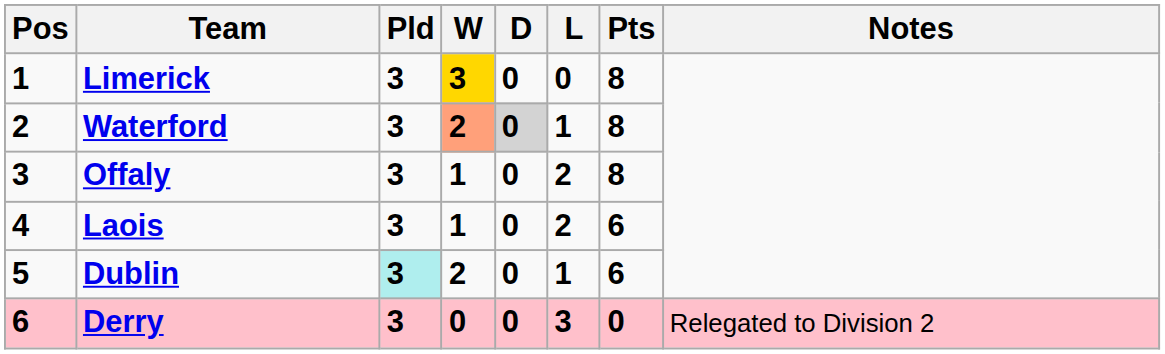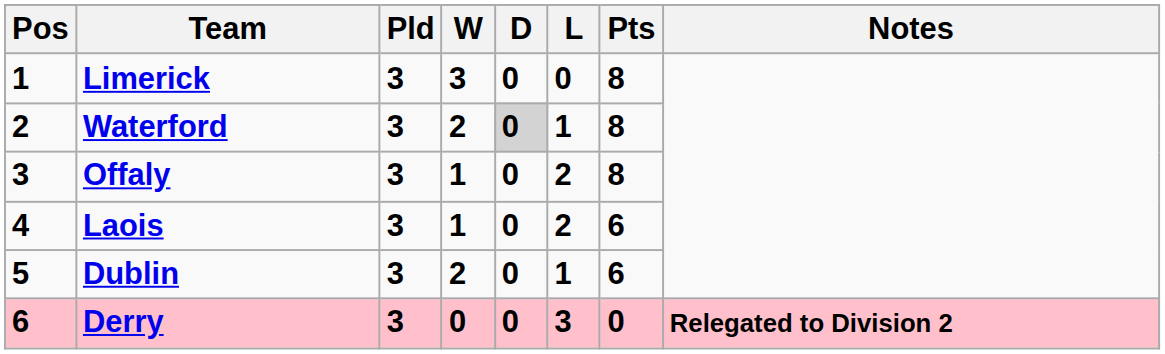(458, 77) gold background -> (458, 77) no background
(458, 126) lightsalmon background -> (458, 126) no background
(395, 273) paleturquoise background -> (395, 273) no background
(802, 324) normal -> (811, 322) bold
